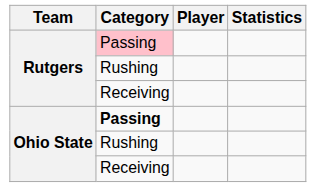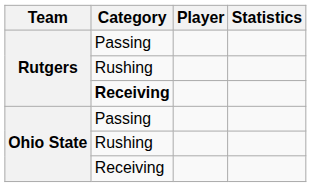(128, 43) pink background -> (123, 43) no background
(135, 93) normal -> (132, 93) bold
(130, 118) bold -> (123, 118) normal
